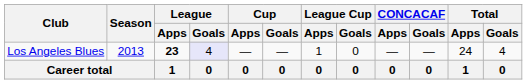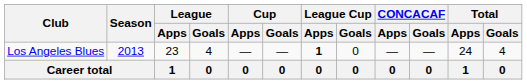(172, 51) bold -> (172, 51) normal
(209, 51) lavender background -> (209, 51) no background
(319, 51) normal -> (319, 51) bold
